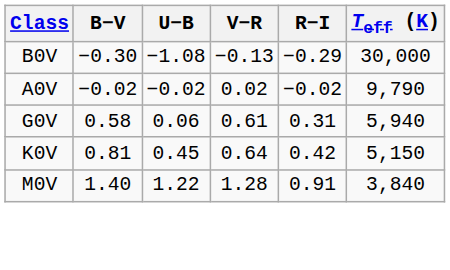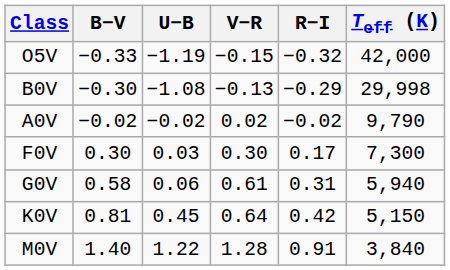+ row: (40, 57)
(396, 57) 30,000 -> (396, 89) 29,998
+ row: (40, 153)
